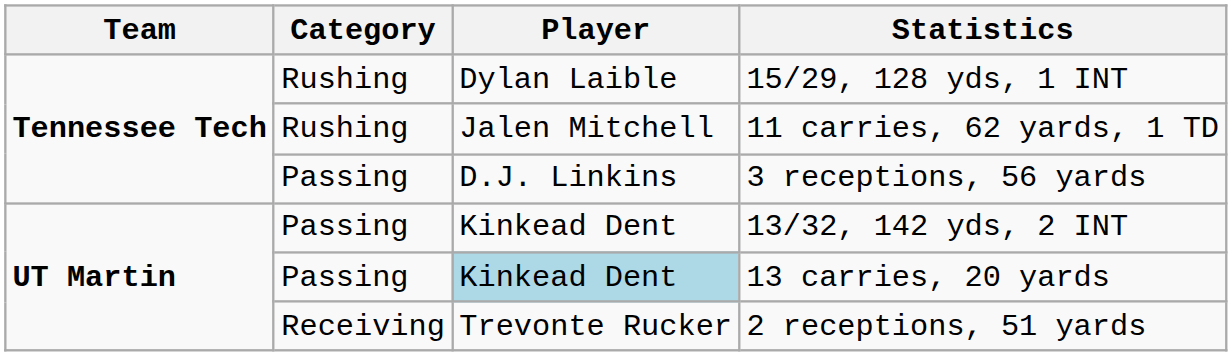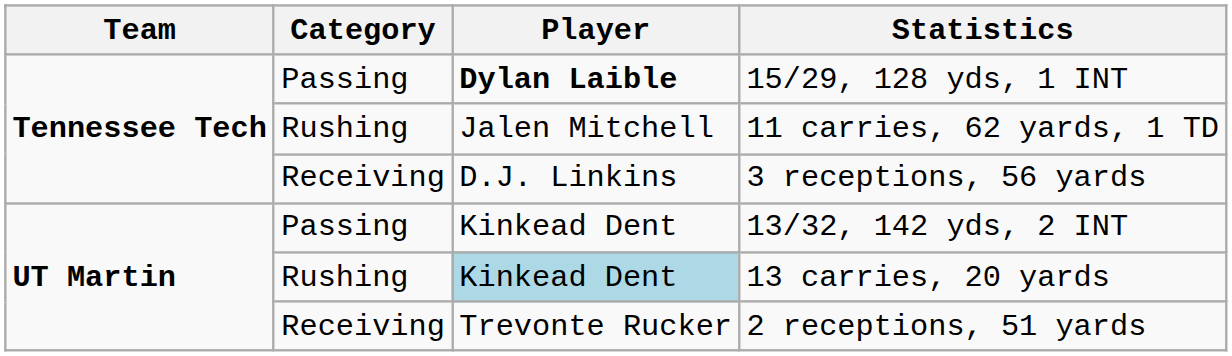(345, 80) Rushing -> (345, 80) Passing
(568, 80) normal -> (568, 80) bold
(345, 178) Passing -> (363, 178) Receiving
(345, 277) Passing -> (345, 277) Rushing
